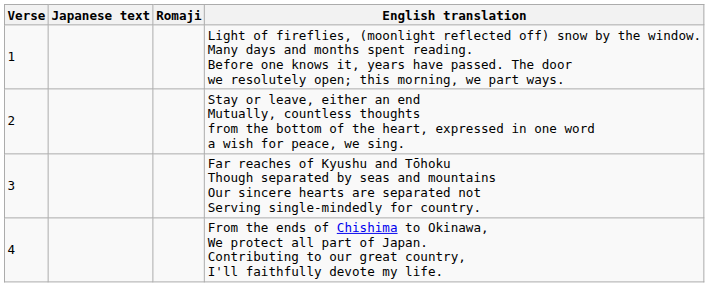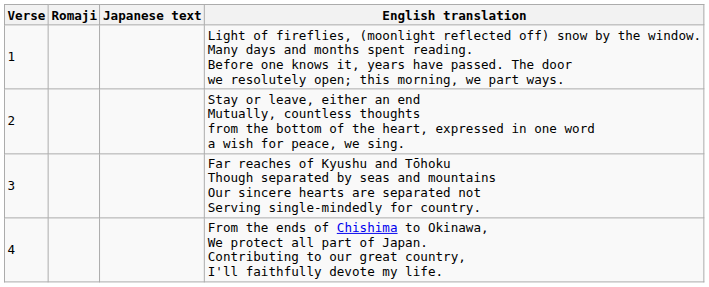columns swapped: (101, 15) <-> (179, 15)
